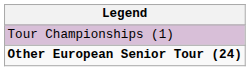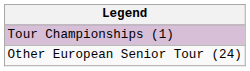(125, 56) bold -> (125, 56) normal
